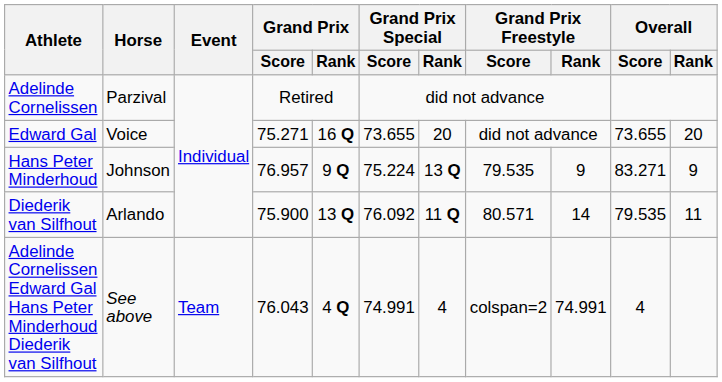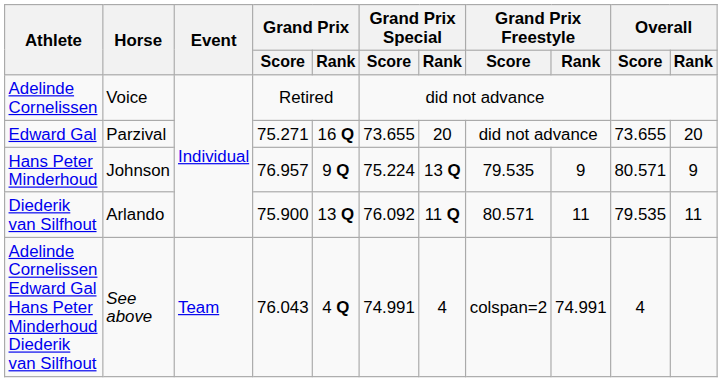(136, 98) Parzival -> (127, 98) Voice
(127, 134) Voice -> (136, 134) Parzival
(640, 170) 83.271 -> (640, 170) 80.571
(581, 215) 14 -> (581, 215) 11
